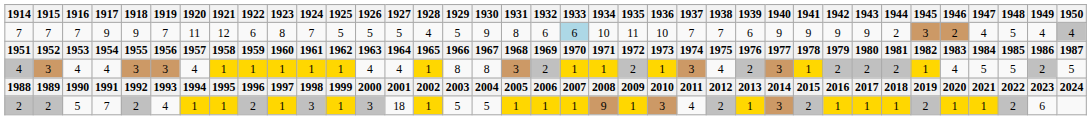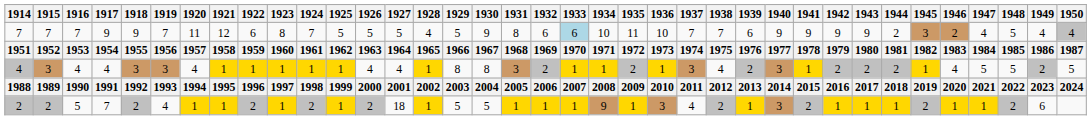(311, 105) 3 -> (311, 105) 2
(370, 105) 3 -> (370, 105) 2
